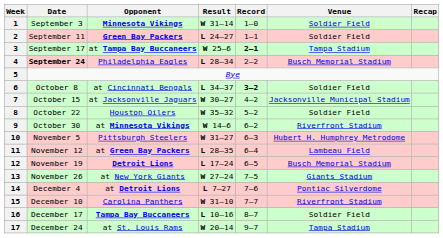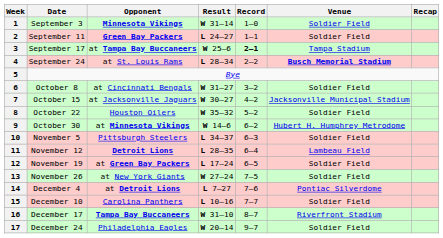(57, 62) bold -> (57, 62) normal
(143, 62) Philadelphia Eagles -> (143, 62) at St. Louis Rams
(339, 62) normal -> (339, 62) bold
(217, 87) L 34–37 -> (217, 87) W 31–27
(251, 87) bold -> (251, 87) normal
(339, 125) Riverfront Stadium -> (339, 125) Hubert H. Humphrey Metrodome
(217, 138) W 31–27 -> (217, 138) L 34–37
(339, 138) Hubert H. Humphrey Metrodome -> (339, 138) Soldier Field
(143, 150) at Green Bay Packers -> (143, 150) Detroit Lions
(143, 163) Detroit Lions -> (143, 163) at Green Bay Packers
(339, 163) Busch Memorial Stadium -> (339, 163) Soldier Field
(339, 176) Giants Stadium -> (339, 176) Soldier Field
(217, 201) W 31–10 -> (217, 201) L 10–16
(339, 201) Riverfront Stadium -> (339, 201) Soldier Field
(217, 214) L 10–16 -> (217, 214) W 31–10
(339, 214) Soldier Field -> (339, 214) Riverfront Stadium
(143, 227) at St. Louis Rams -> (143, 227) Philadelphia Eagles
(339, 227) Tampa Stadium -> (339, 227) Soldier Field
